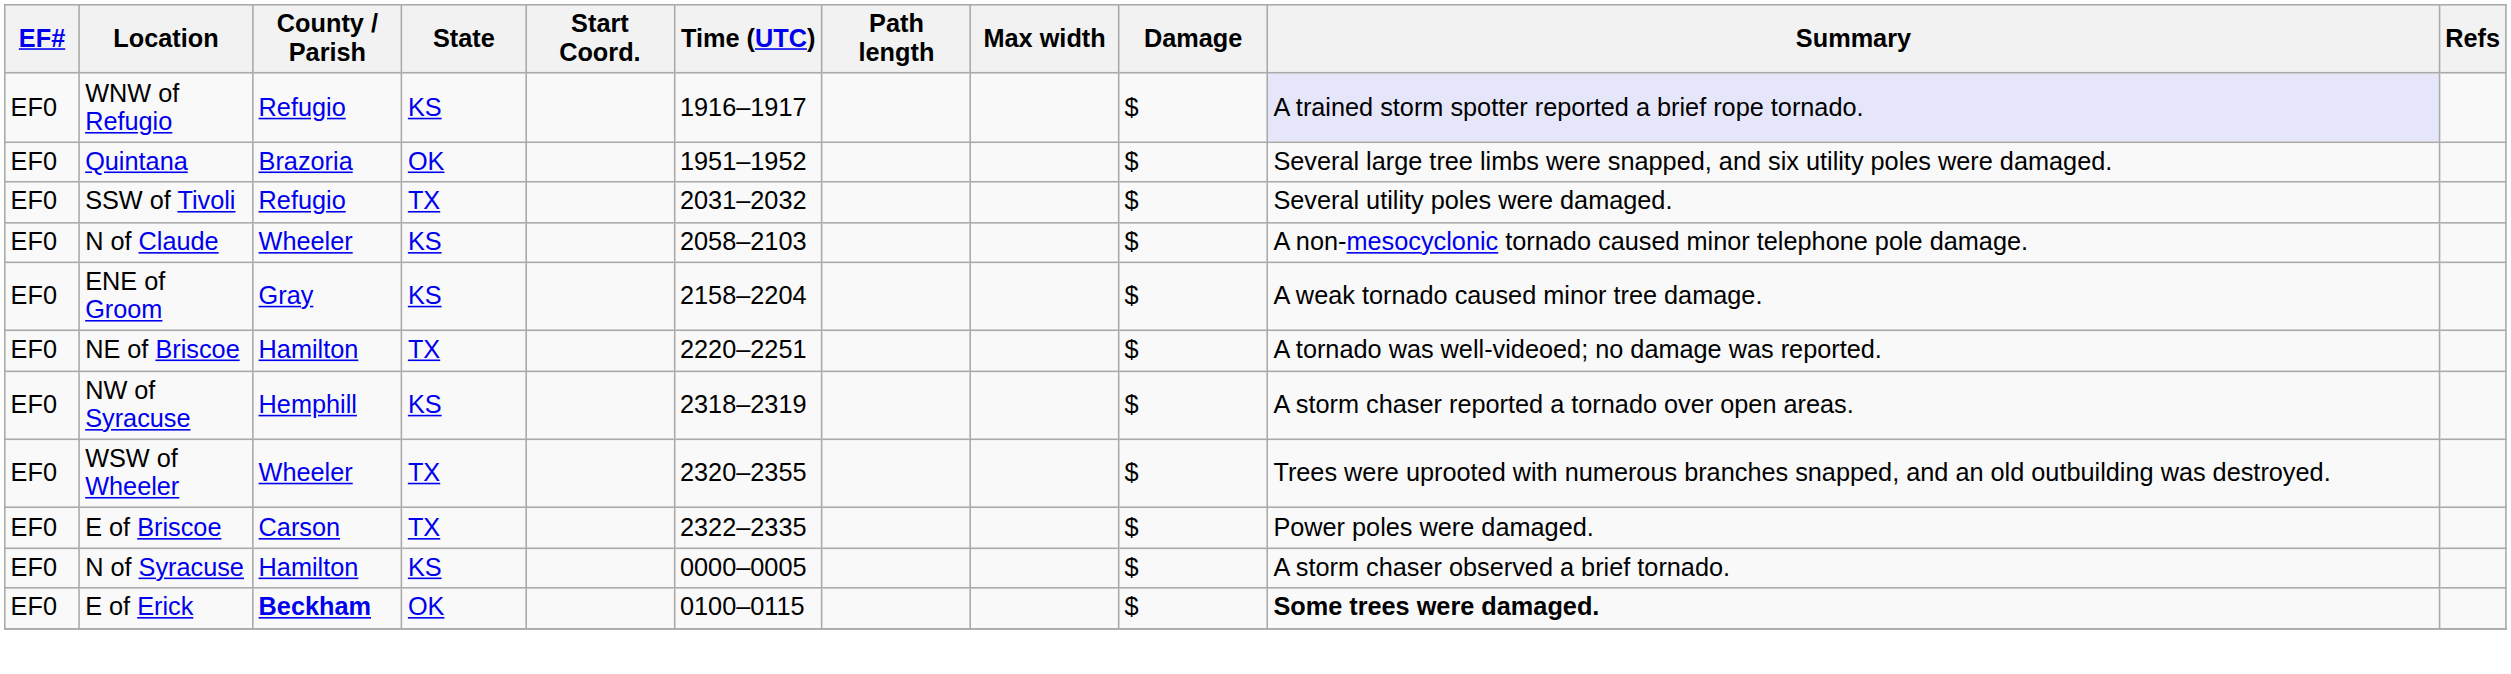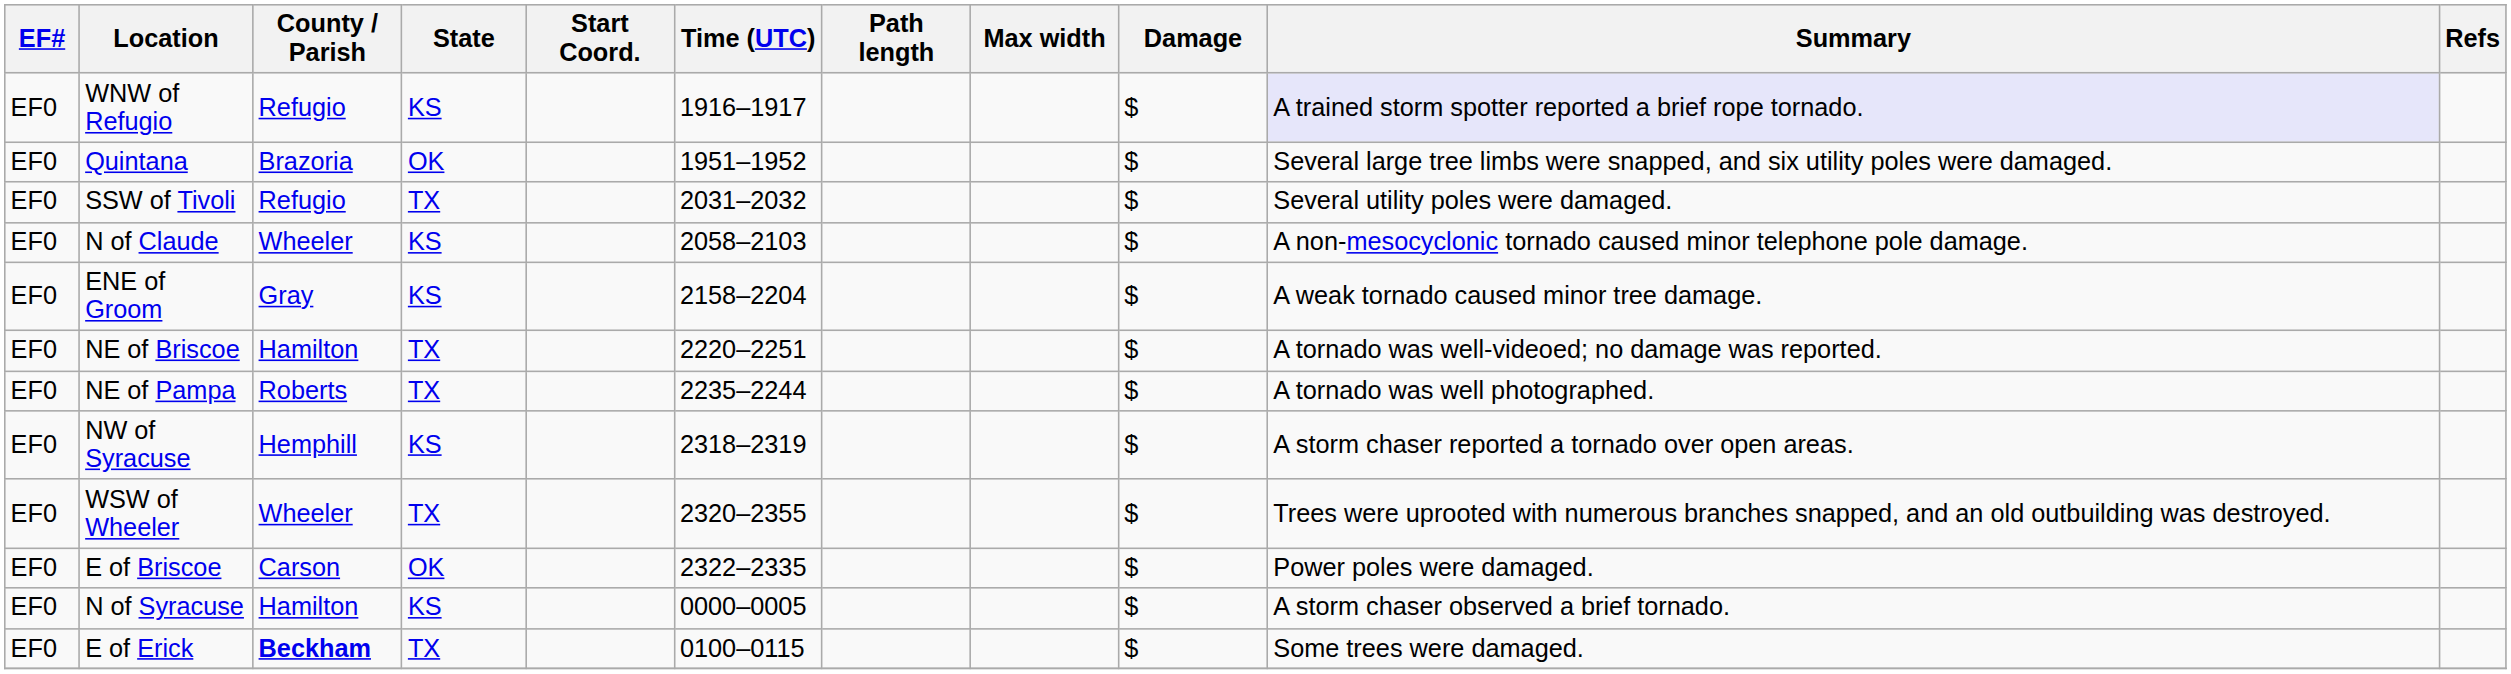+ row: (160, 390)
(424, 527) TX -> (426, 567) OK
(426, 607) OK -> (424, 647) TX
(1436, 607) bold -> (1429, 647) normal
